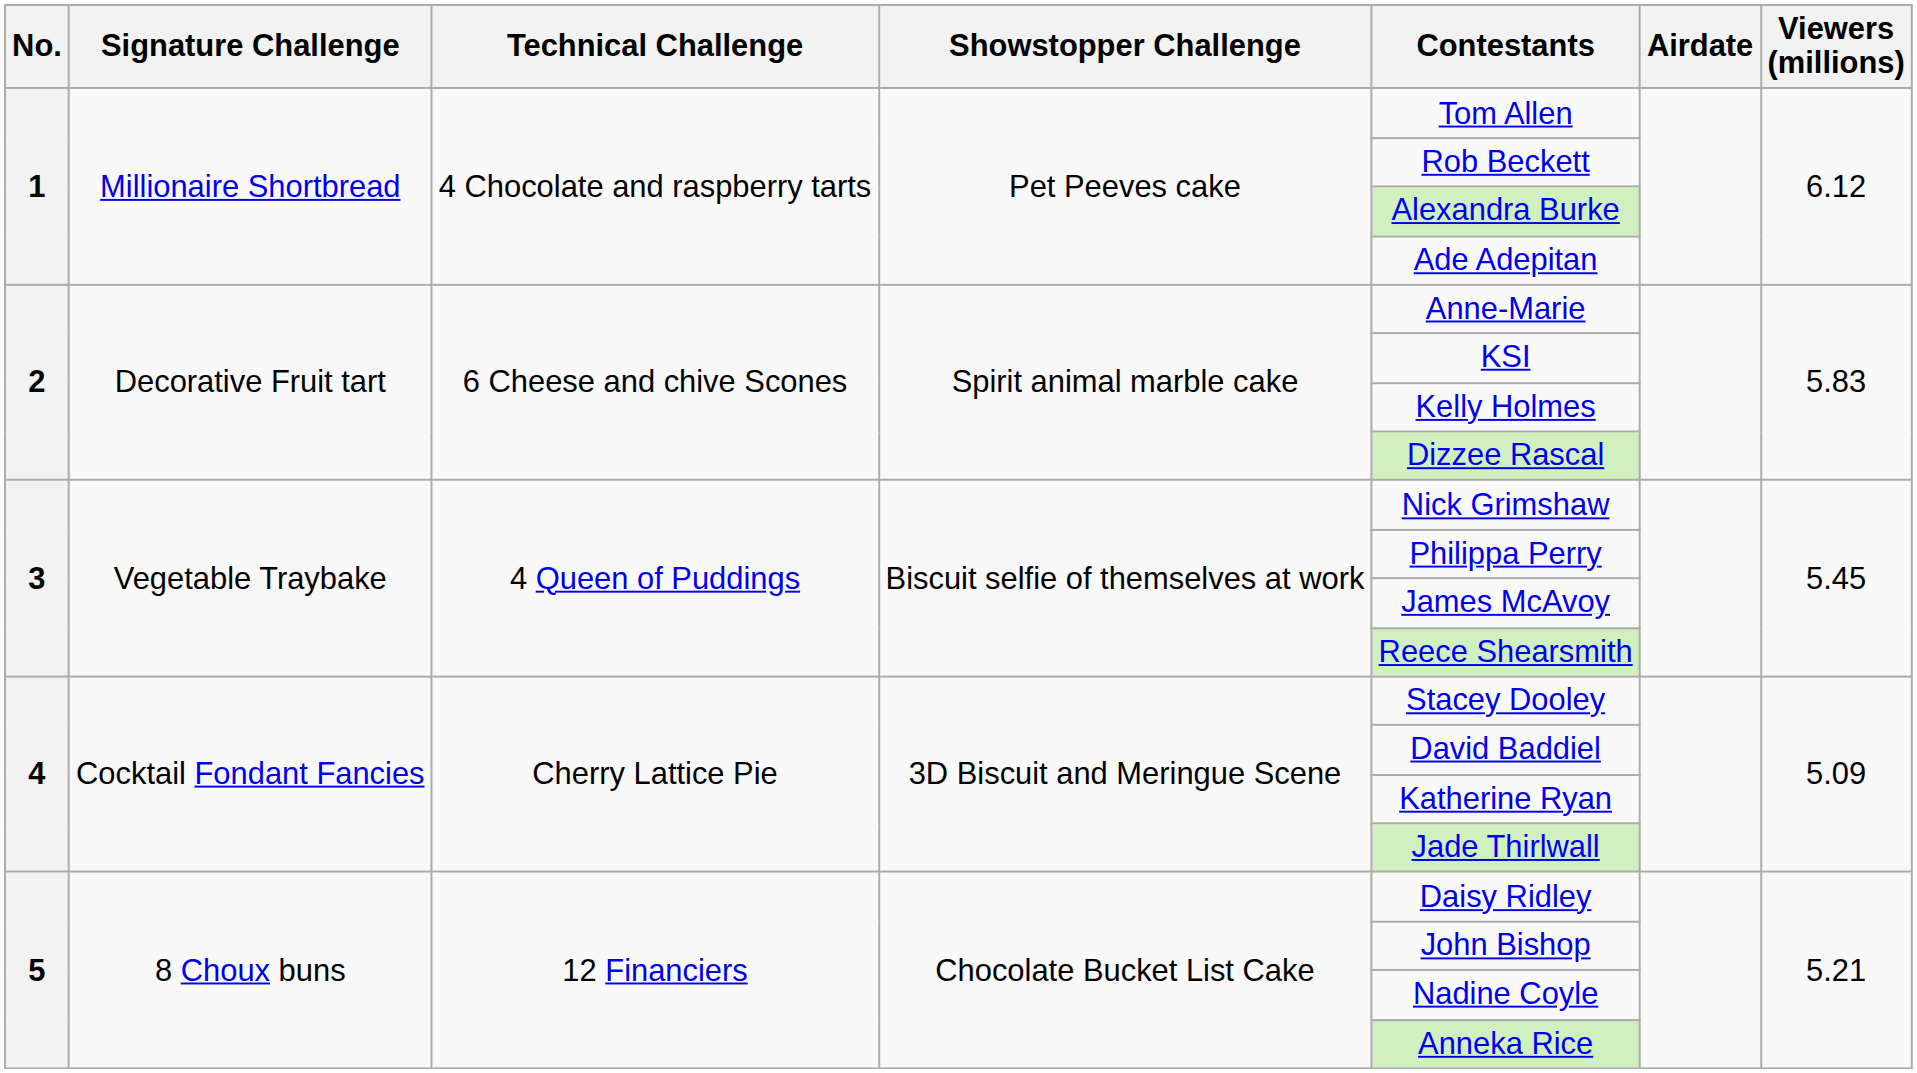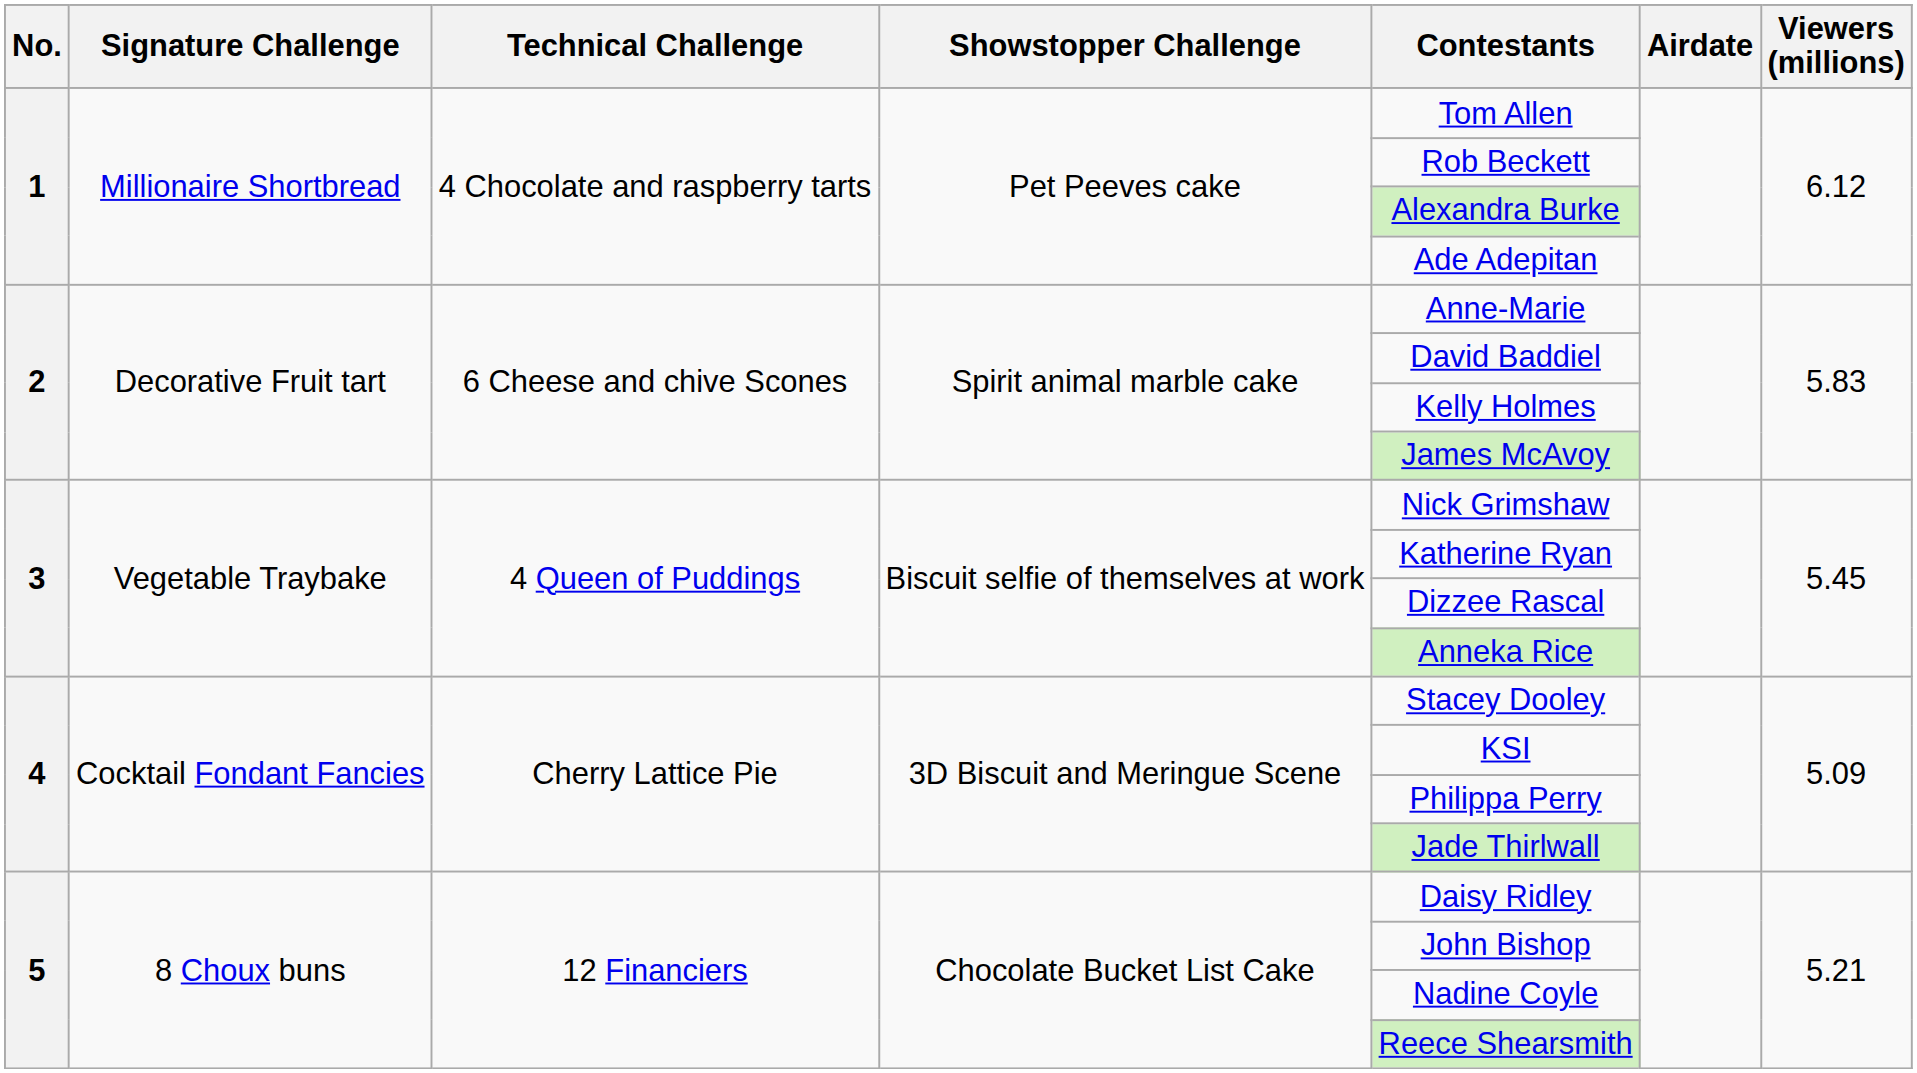(1506, 357) KSI -> (1506, 357) David Baddiel
(1506, 455) Dizzee Rascal -> (1506, 455) James McAvoy
(1506, 553) Philippa Perry -> (1506, 553) Katherine Ryan
(1506, 602) James McAvoy -> (1506, 602) Dizzee Rascal
(1506, 651) Reece Shearsmith -> (1506, 651) Anneka Rice
(1506, 749) David Baddiel -> (1506, 749) KSI
(1506, 798) Katherine Ryan -> (1506, 798) Philippa Perry
(1506, 1043) Anneka Rice -> (1506, 1043) Reece Shearsmith
